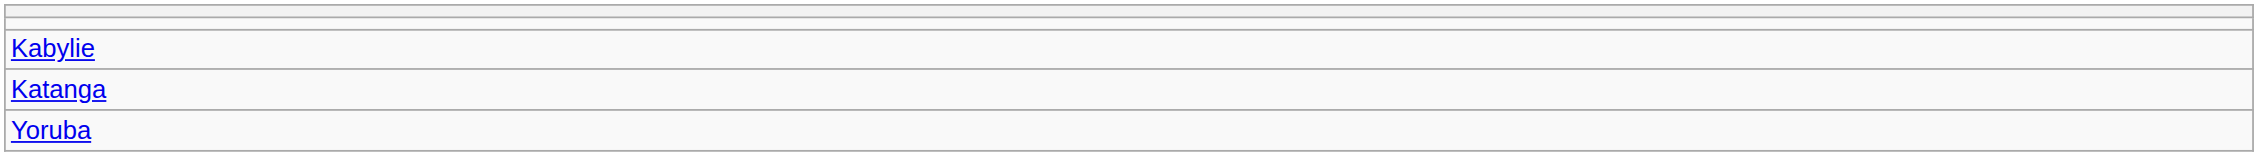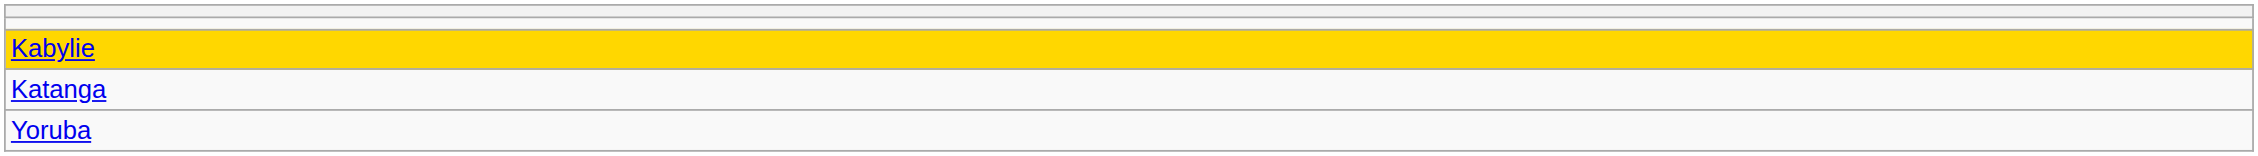(53, 50) no background -> (53, 50) gold background
